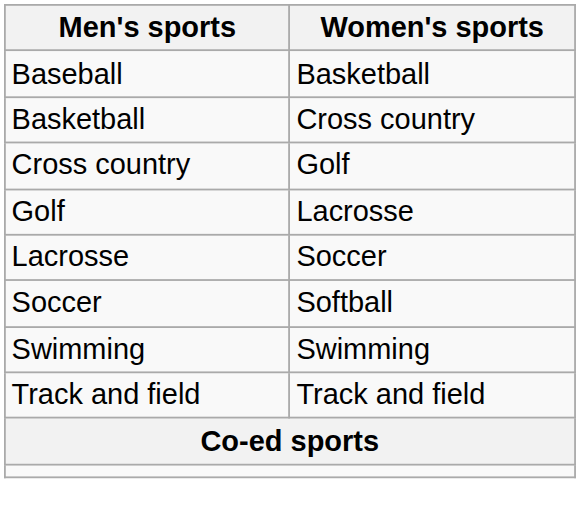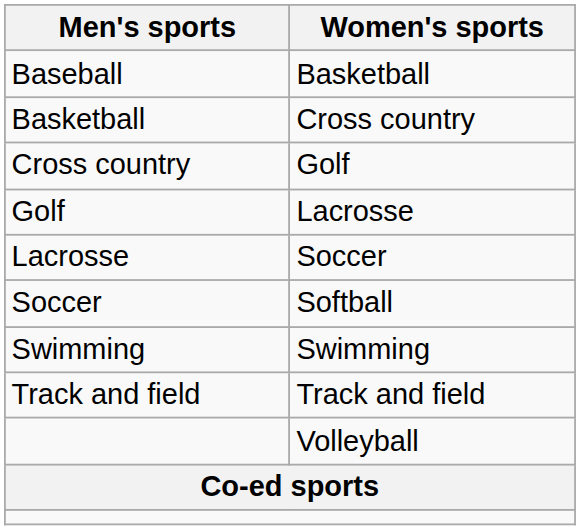+ row: (358, 440)
